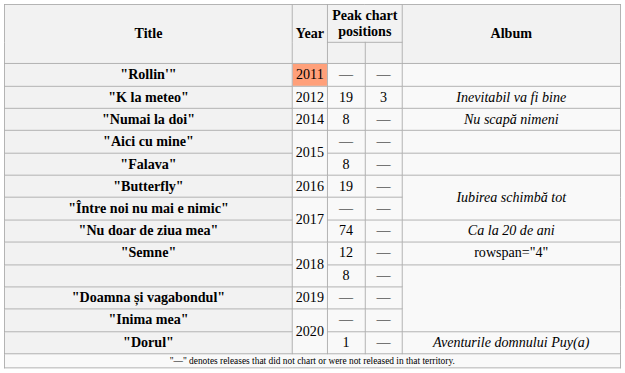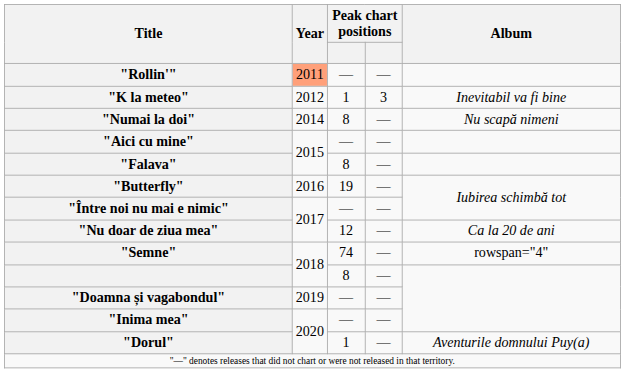(346, 97) 19 -> (346, 97) 1
(346, 231) 74 -> (346, 231) 12
(346, 253) 12 -> (346, 253) 74
